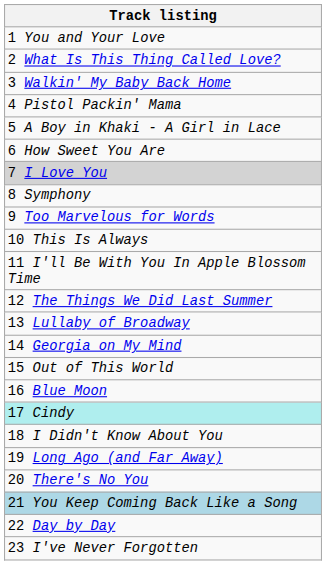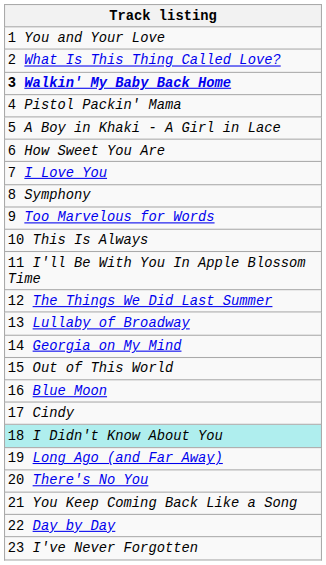(119, 83) normal -> (119, 83) bold
(57, 173) lightgrey background -> (57, 173) no background
(41, 413) paleturquoise background -> (41, 413) no background
(115, 436) no background -> (115, 436) paleturquoise background
(153, 503) lightblue background -> (153, 503) no background
